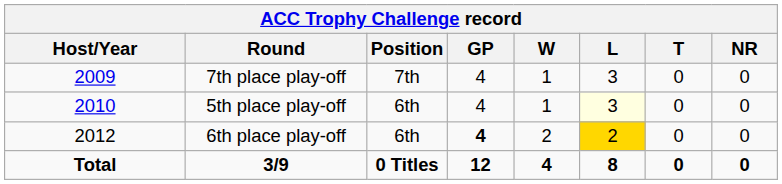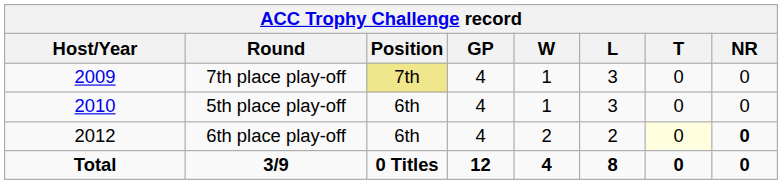(407, 77) no background -> (407, 77) khaki background
(613, 106) lightyellow background -> (613, 106) no background
(481, 135) bold -> (481, 135) normal
(613, 135) gold background -> (613, 135) no background
(679, 135) no background -> (679, 135) lightyellow background
(745, 135) normal -> (745, 135) bold
